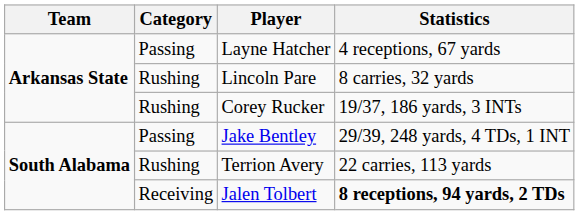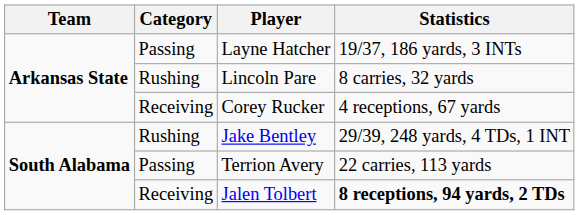(420, 48) 4 receptions, 67 yards -> (430, 48) 19/37, 186 yards, 3 INTs
(169, 107) Rushing -> (176, 107) Receiving
(430, 107) 19/37, 186 yards, 3 INTs -> (420, 107) 4 receptions, 67 yards
(167, 136) Passing -> (169, 136) Rushing
(169, 165) Rushing -> (167, 165) Passing
